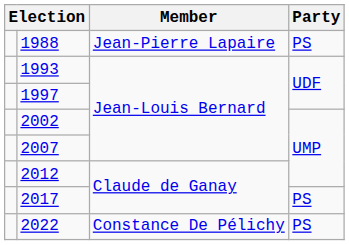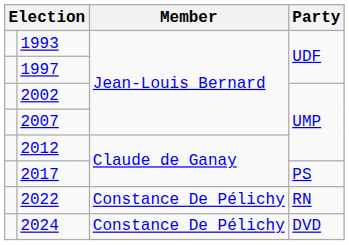- row: (40, 44)
(302, 226) PS -> (302, 200) RN
+ row: (40, 226)
